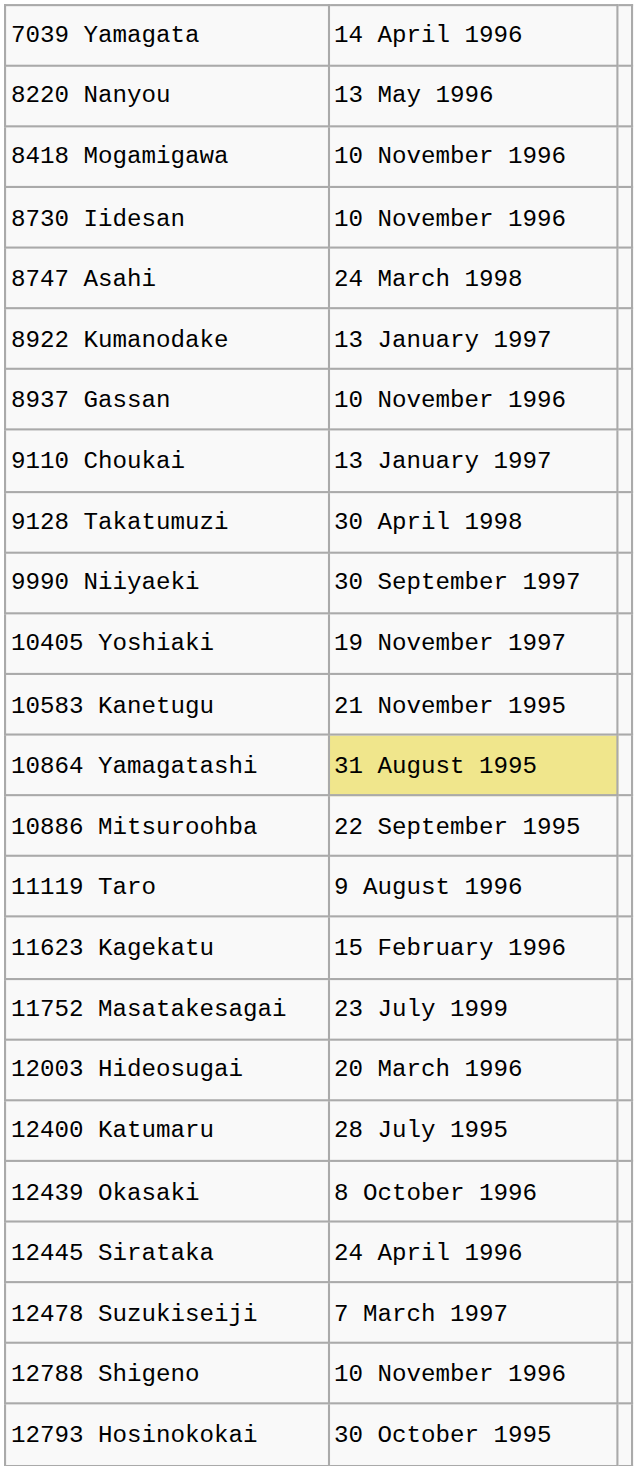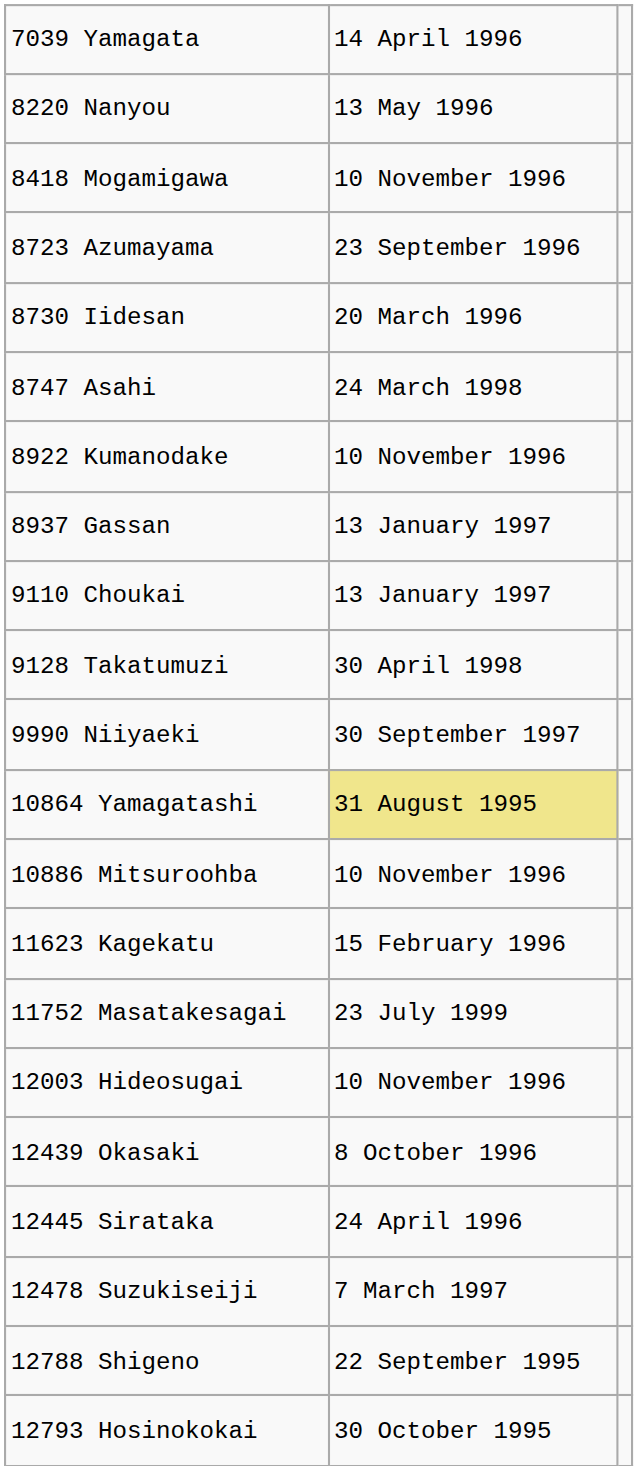+ row: (112, 248)
(450, 217) 10 November 1996 -> (428, 317) 20 March 1996
(443, 339) 13 January 1997 -> (450, 456) 10 November 1996
(450, 400) 10 November 1996 -> (443, 526) 13 January 1997
- row: (112, 643)
- row: (112, 704)
(457, 826) 22 September 1995 -> (450, 874) 10 November 1996
- row: (83, 887)
(428, 1069) 20 March 1996 -> (450, 1082) 10 November 1996
- row: (112, 1130)
(450, 1374) 10 November 1996 -> (457, 1361) 22 September 1995
